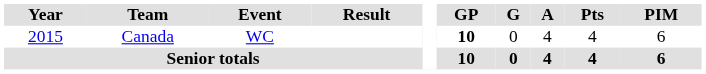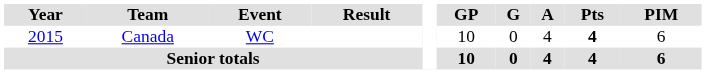(466, 36) bold -> (466, 36) normal
(592, 36) normal -> (592, 36) bold
